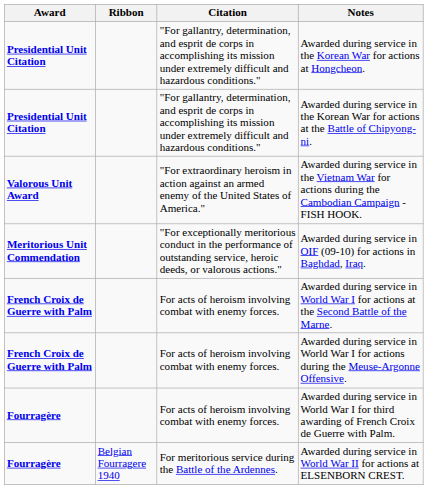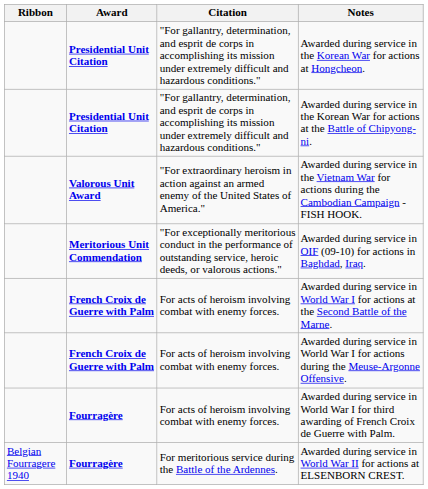columns swapped: (126, 13) <-> (50, 13)
